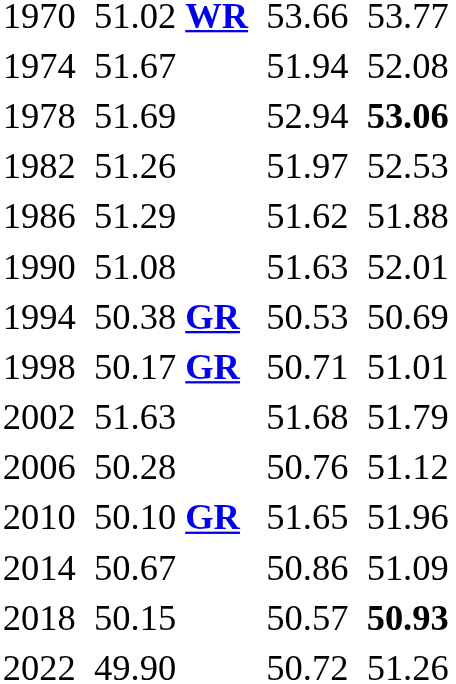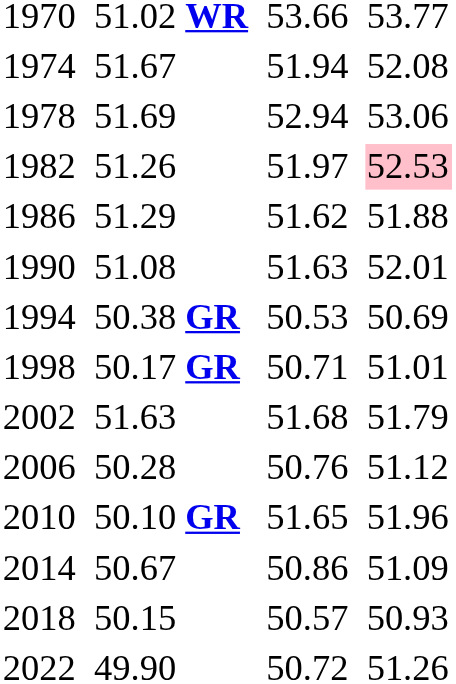(408, 116) bold -> (408, 116) normal
(408, 166) no background -> (408, 166) pink background
(408, 617) bold -> (408, 617) normal
